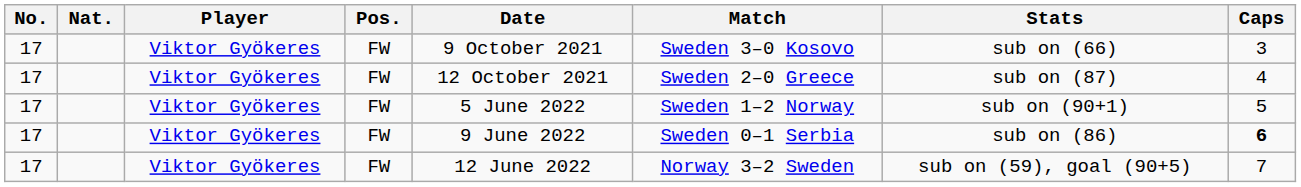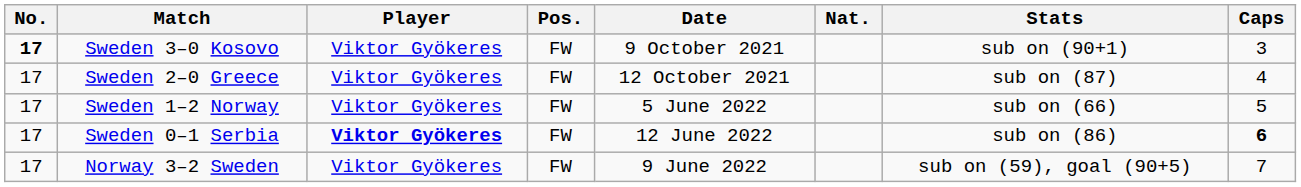columns swapped: (91, 19) <-> (757, 19)
(31, 48) normal -> (31, 48) bold
(1055, 48) sub on (66) -> (1055, 48) sub on (90+1)
(1055, 107) sub on (90+1) -> (1055, 107) sub on (66)
(235, 137) normal -> (417, 137) bold
(523, 137) 9 June 2022 -> (704, 137) 12 June 2022
(523, 166) 12 June 2022 -> (704, 166) 9 June 2022
